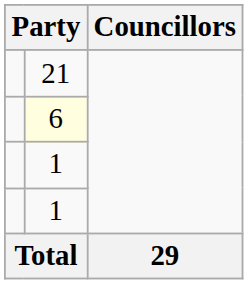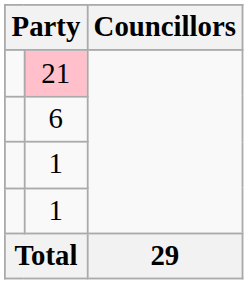(56, 73) no background -> (56, 73) pink background
(56, 118) lightyellow background -> (56, 118) no background
